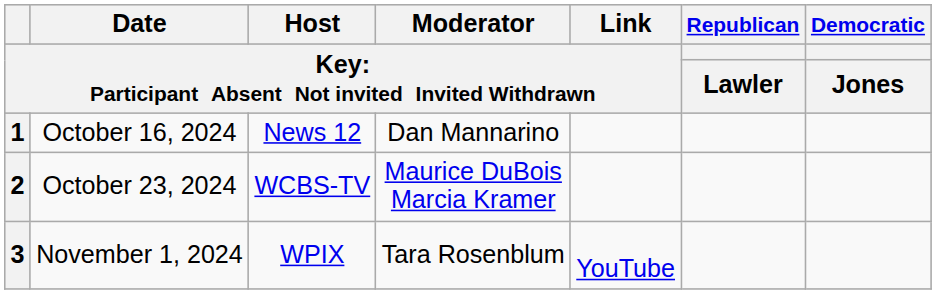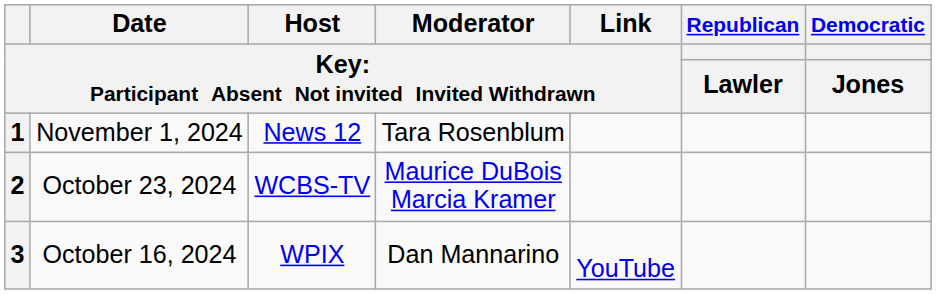(139, 132) October 16, 2024 -> (139, 132) November 1, 2024
(473, 132) Dan Mannarino -> (473, 132) Tara Rosenblum
(139, 254) November 1, 2024 -> (139, 254) October 16, 2024
(473, 254) Tara Rosenblum -> (473, 254) Dan Mannarino
